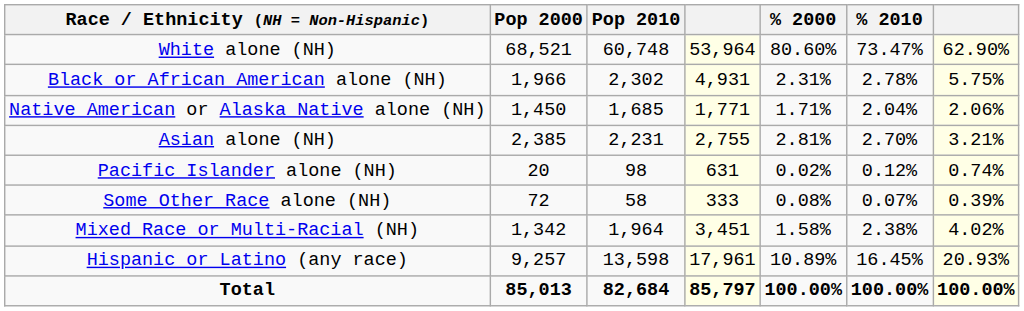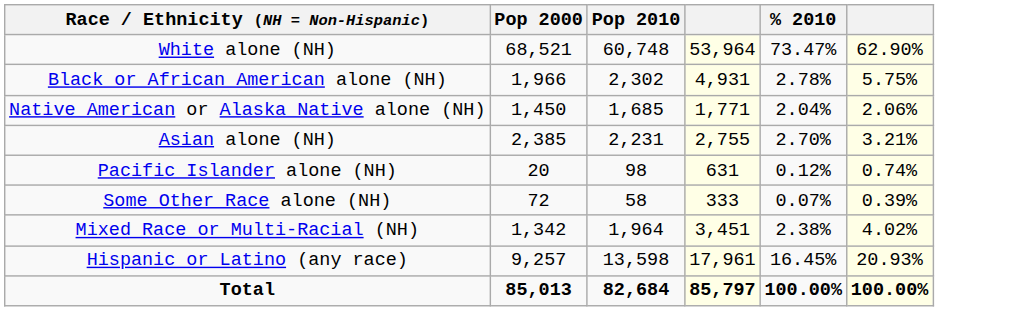- column: (803, 20)
